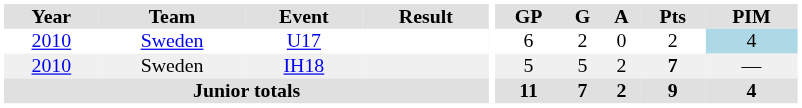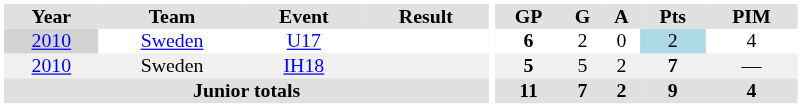(51, 41) no background -> (51, 41) lightgrey background
(529, 41) normal -> (529, 41) bold
(673, 41) no background -> (673, 41) lightblue background
(751, 41) lightblue background -> (751, 41) no background
(529, 65) normal -> (529, 65) bold
